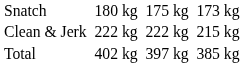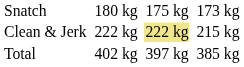(167, 32) no background -> (167, 32) khaki background
